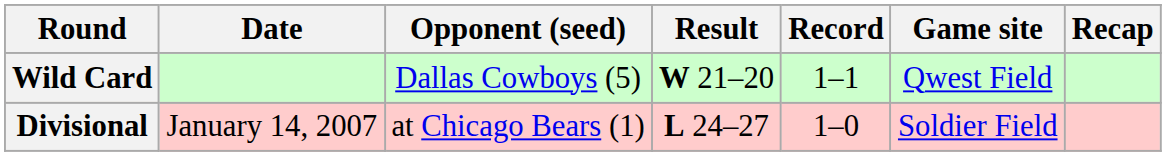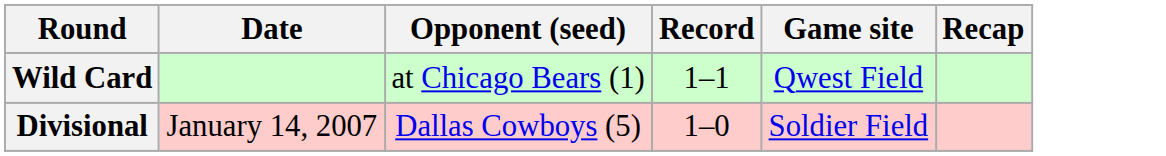- column: (716, 28)
(518, 77) Dallas Cowboys (5) -> (518, 77) at Chicago Bears (1)
(518, 126) at Chicago Bears (1) -> (518, 126) Dallas Cowboys (5)
